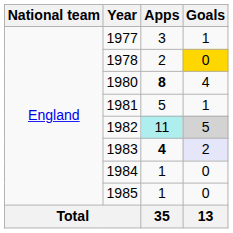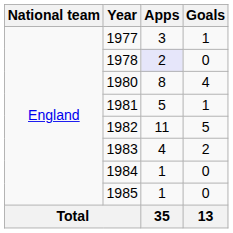(162, 60) no background -> (162, 60) lavender background
(206, 60) gold background -> (206, 60) no background
(162, 82) bold -> (162, 82) normal
(162, 127) paleturquoise background -> (162, 127) no background
(206, 127) lightgrey background -> (206, 127) no background
(162, 149) bold -> (162, 149) normal
(206, 149) lavender background -> (206, 149) no background
